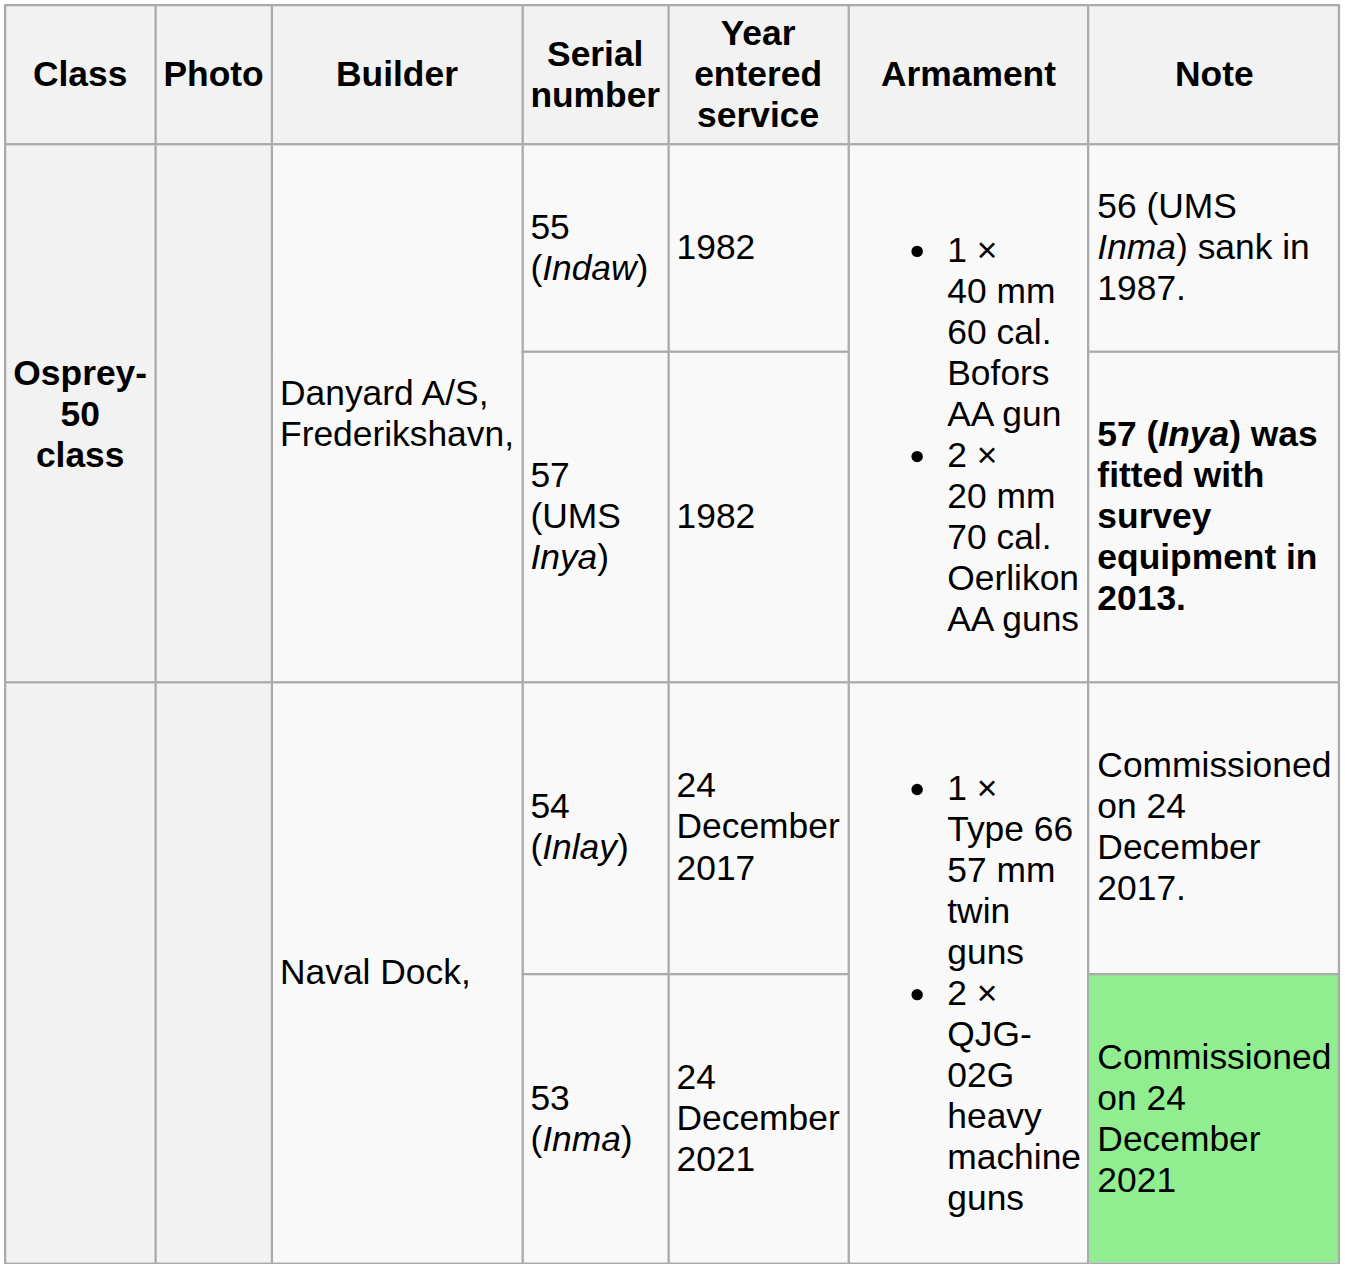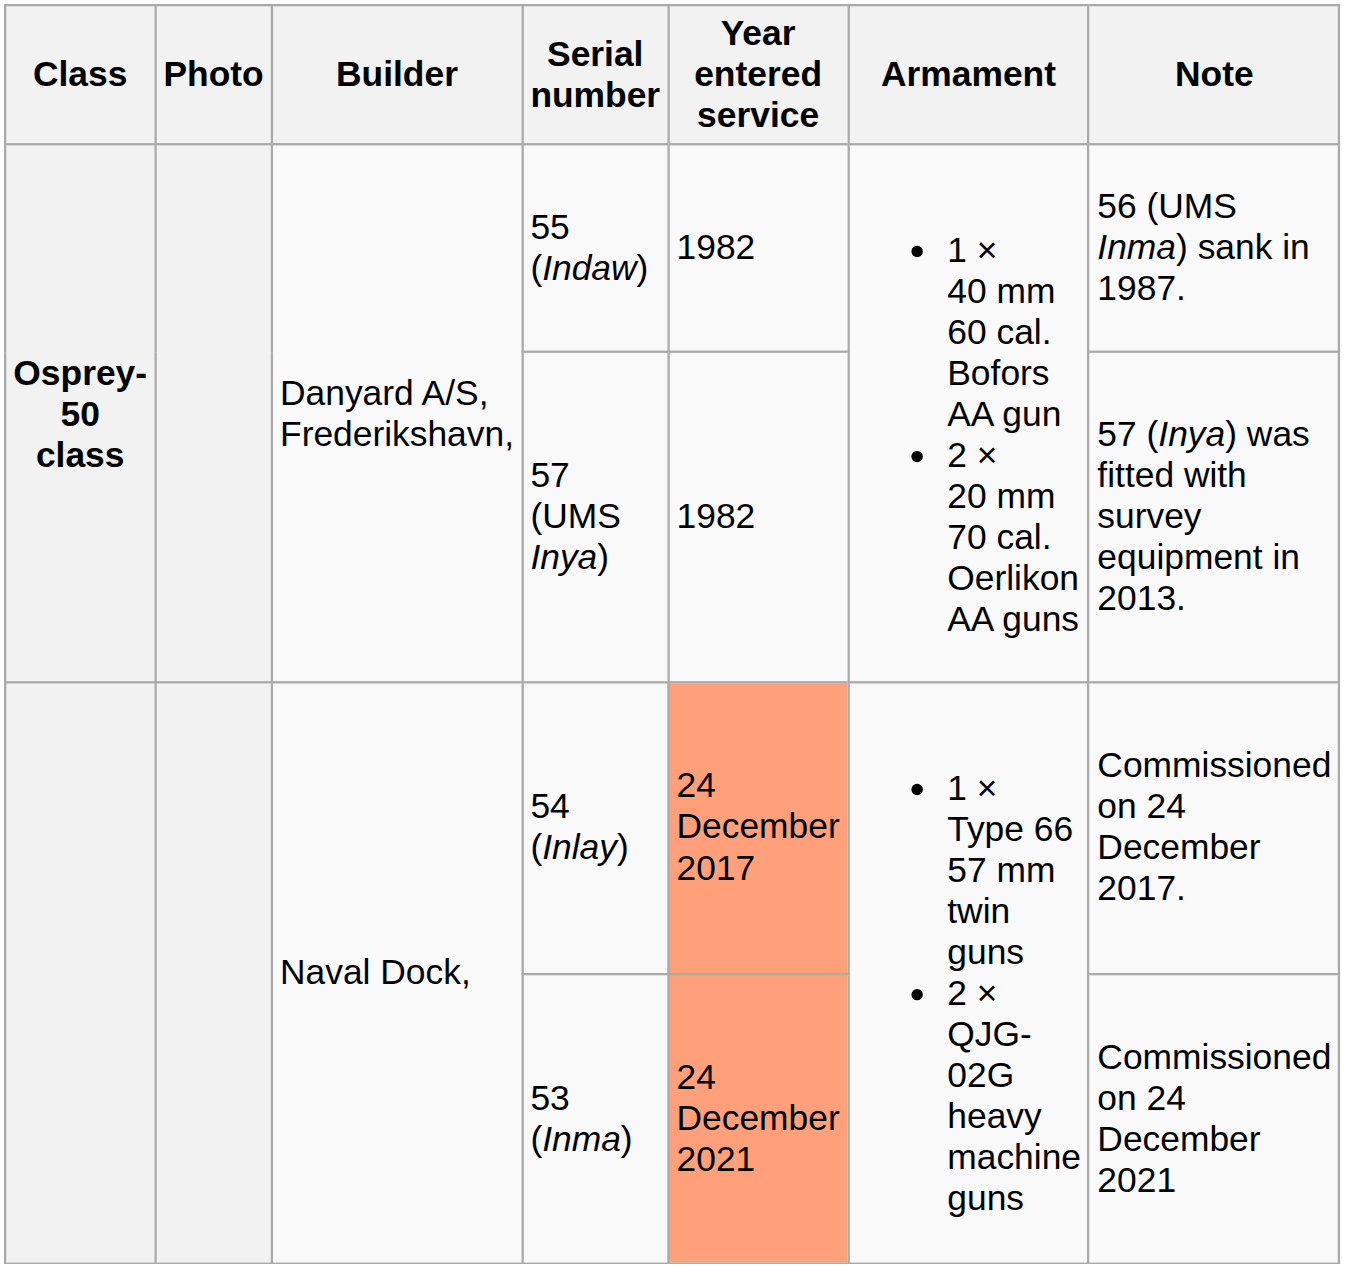(1208, 516) bold -> (1204, 516) normal
(758, 826) no background -> (758, 826) lightsalmon background
(758, 1116) no background -> (758, 1116) lightsalmon background
(1214, 1116) lightgreen background -> (1214, 1116) no background
